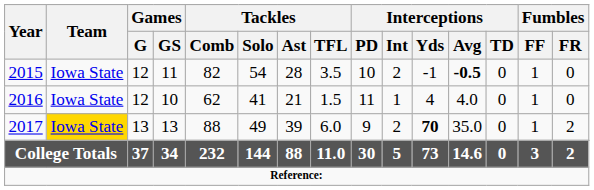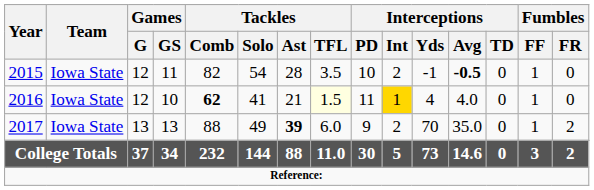(212, 99) normal -> (212, 99) bold
(331, 99) no background -> (331, 99) lightyellow background
(397, 99) no background -> (397, 99) gold background
(87, 126) gold background -> (87, 126) no background
(294, 126) normal -> (294, 126) bold
(430, 126) bold -> (430, 126) normal
